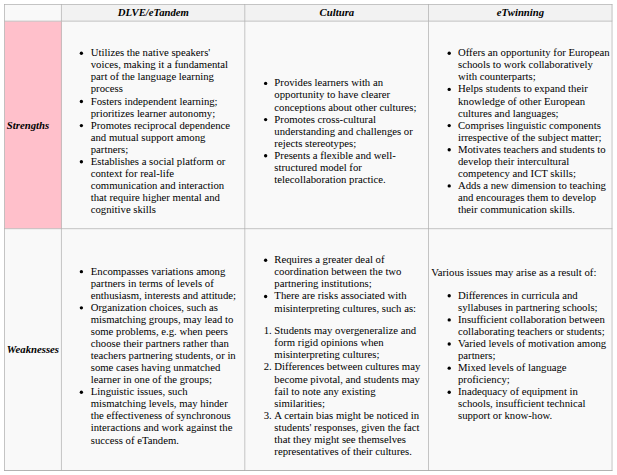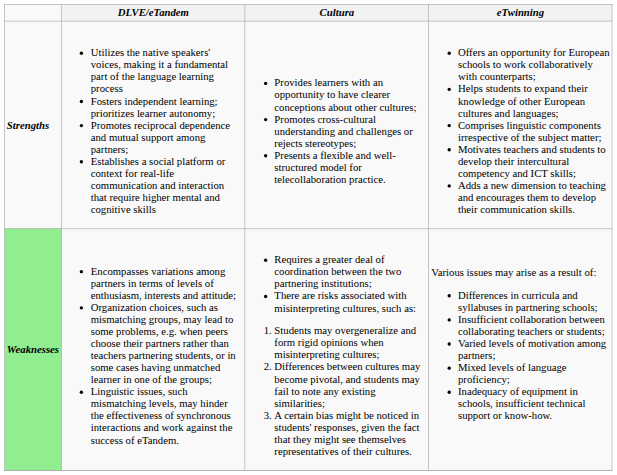(28, 125) pink background -> (28, 125) no background
(33, 349) no background -> (33, 349) lightgreen background
